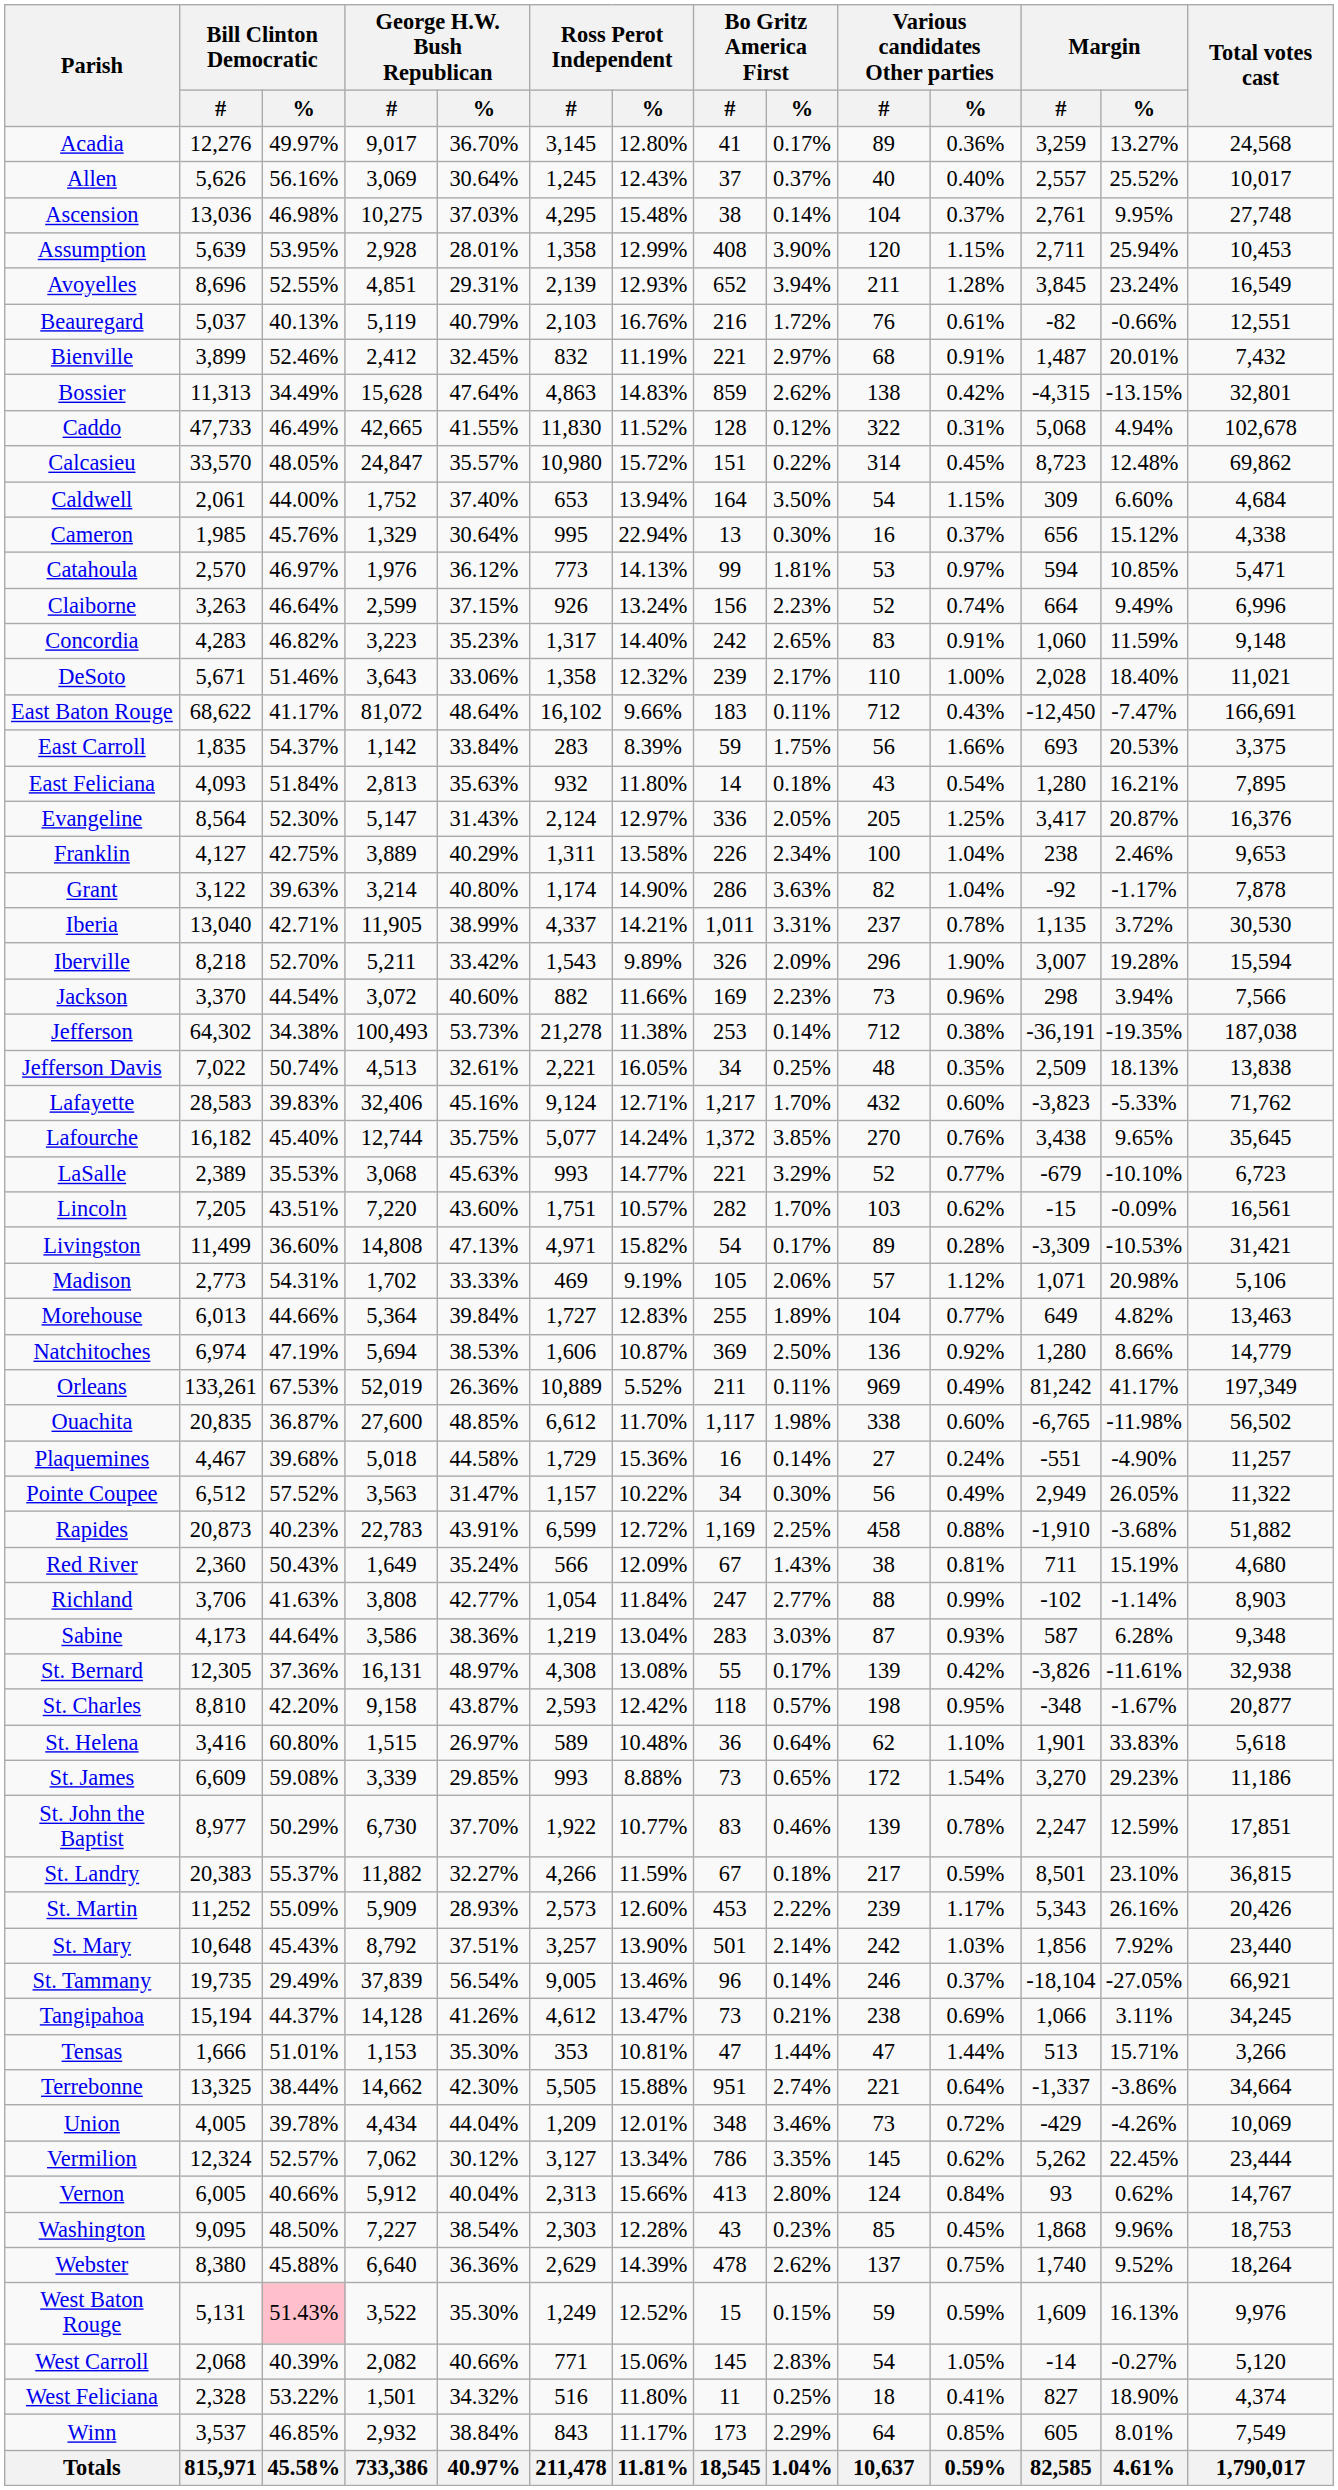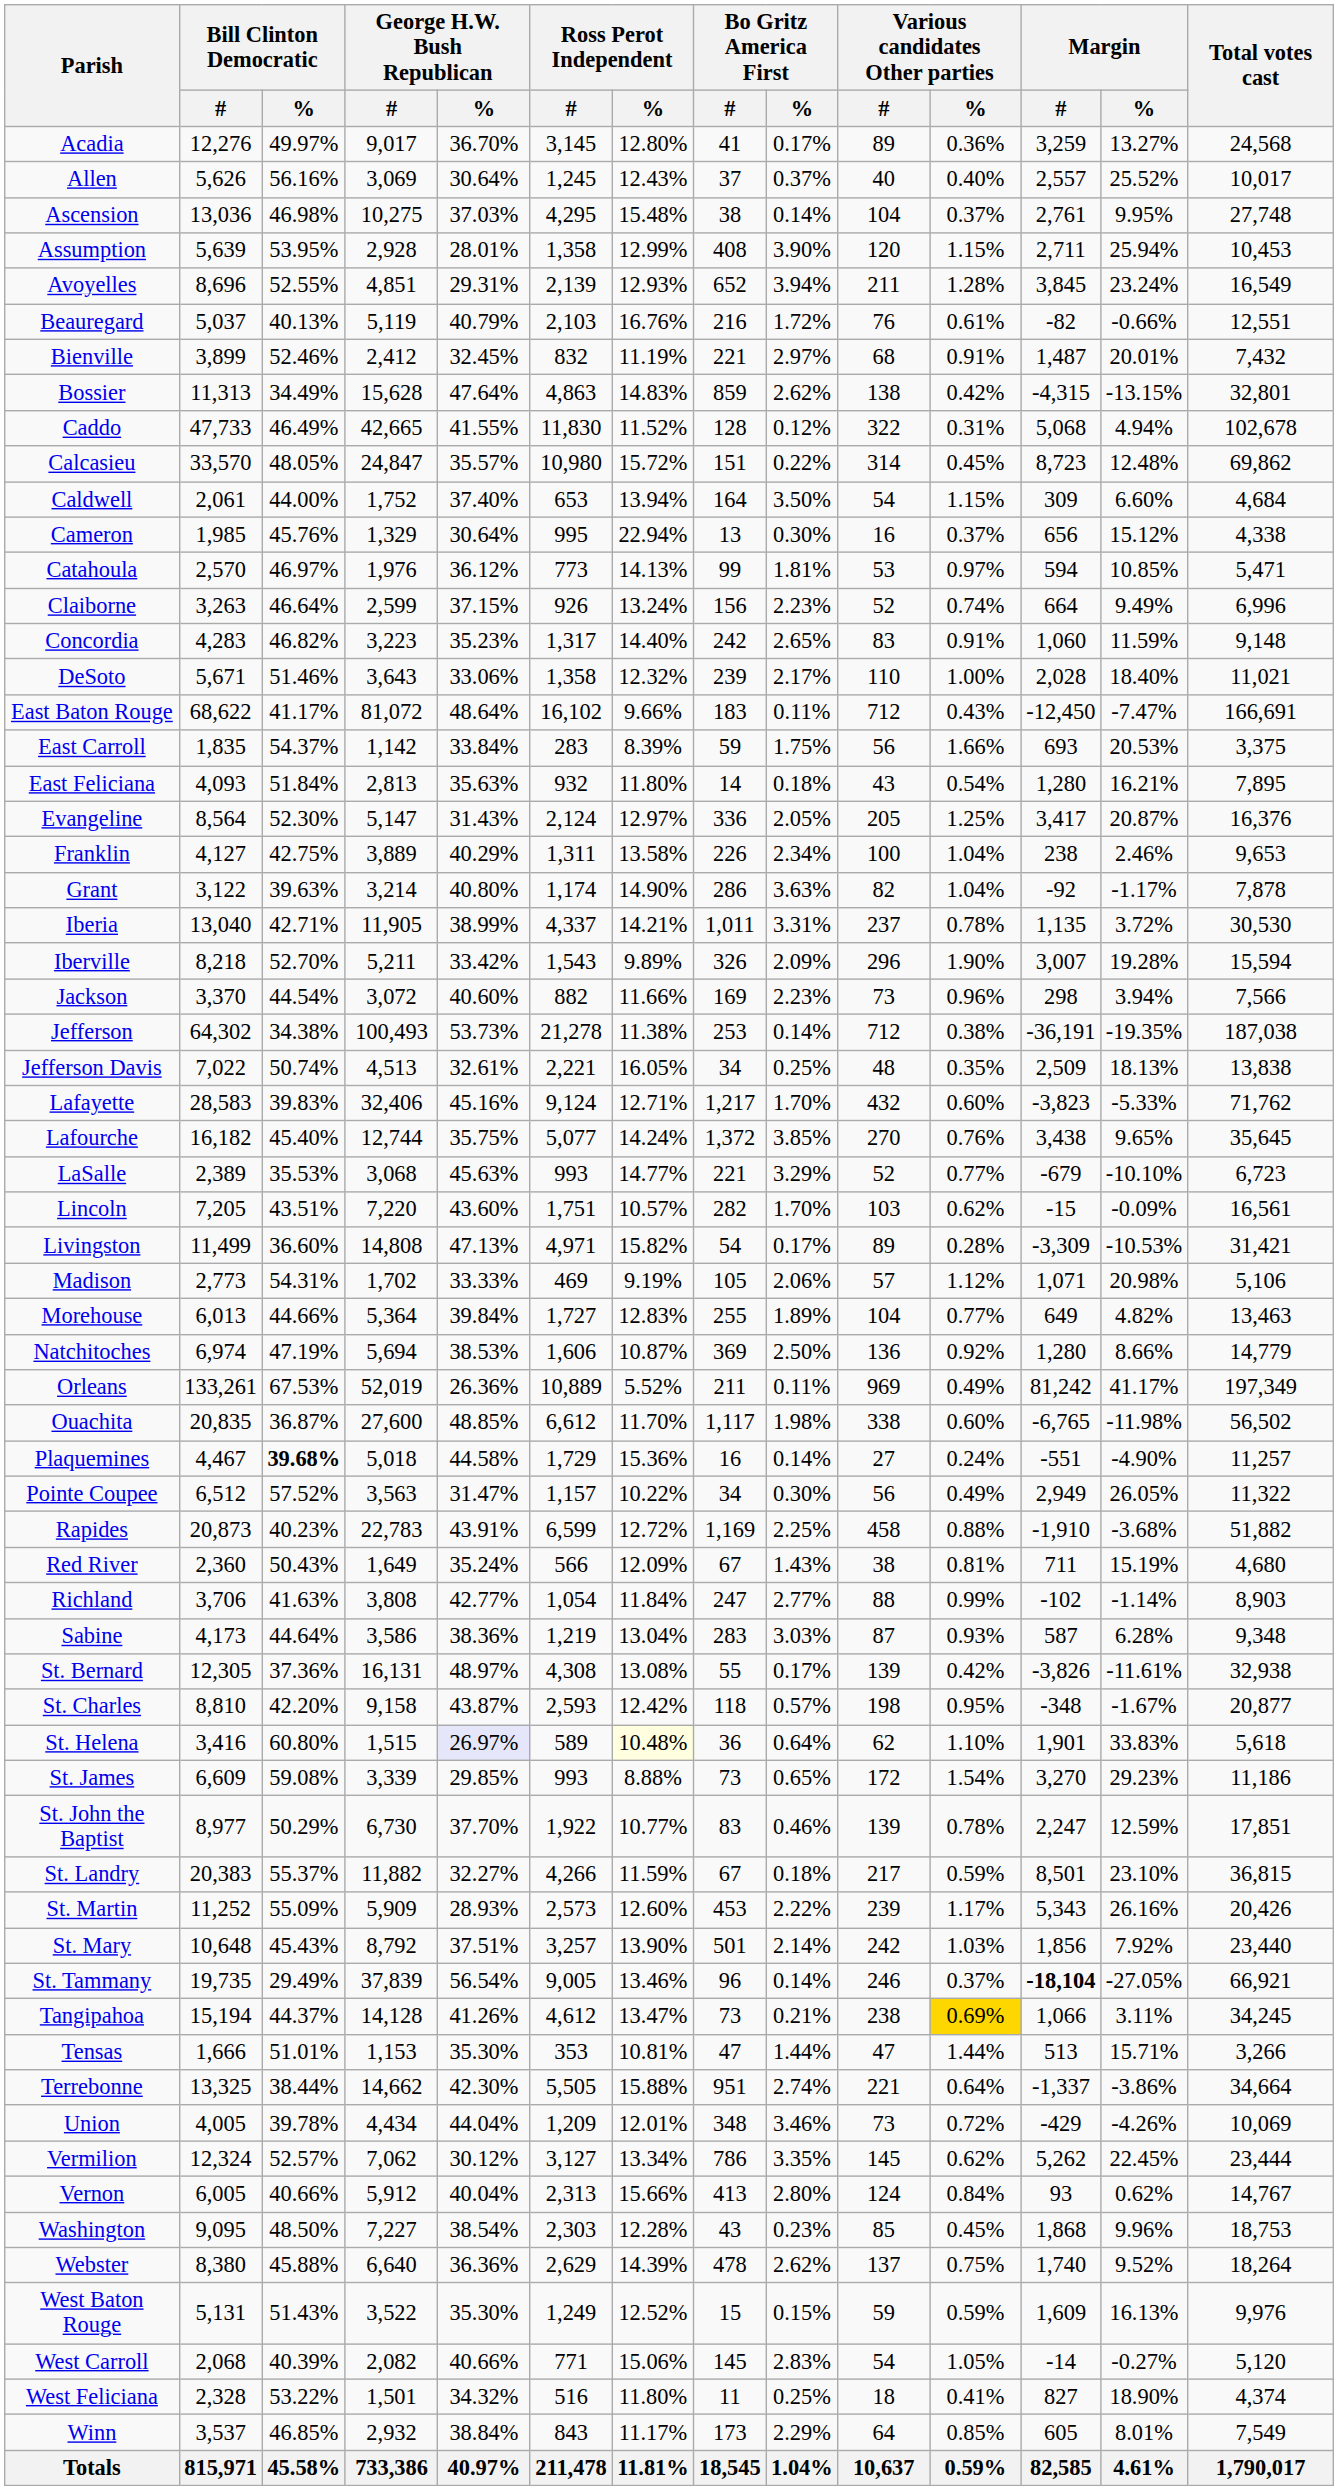(304, 1458) normal -> (304, 1458) bold
(484, 1742) no background -> (484, 1742) lavender background
(653, 1742) no background -> (653, 1742) lightyellow background
(1061, 1980) normal -> (1061, 1980) bold
(975, 2016) no background -> (975, 2016) gold background
(304, 2313) pink background -> (304, 2313) no background
